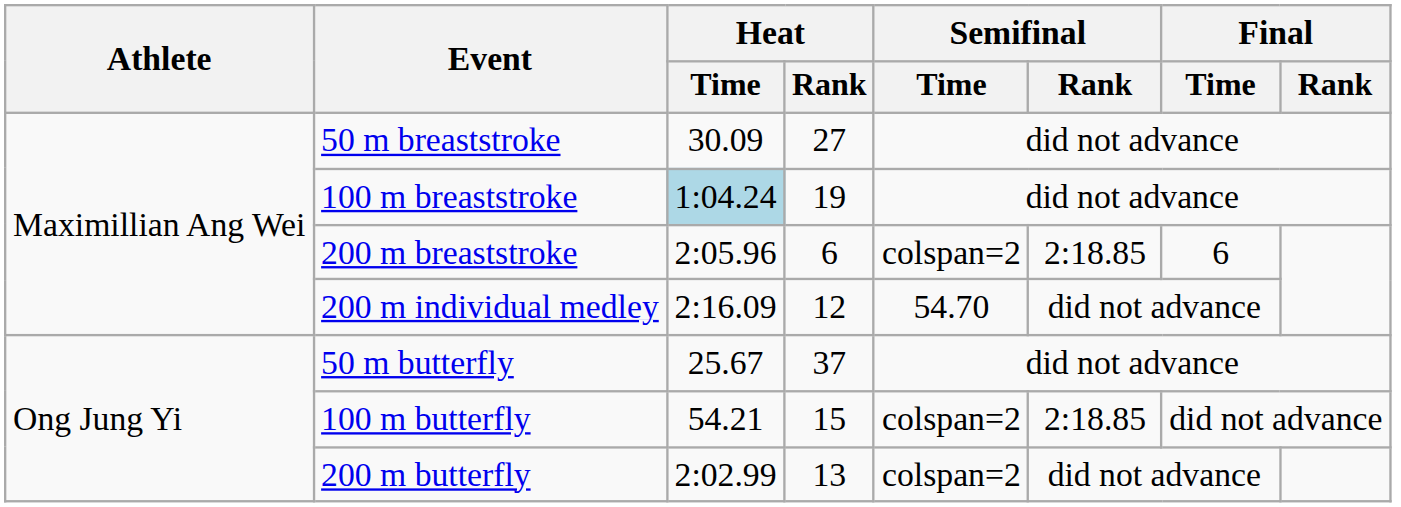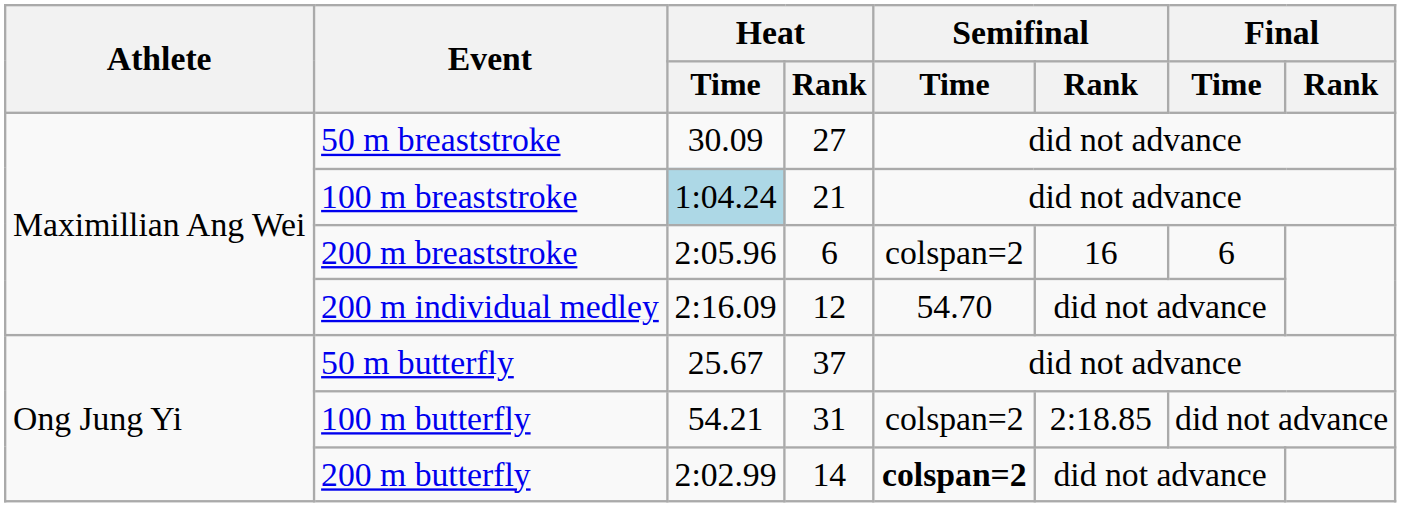(829, 196) 19 -> (829, 196) 21
(1095, 251) 2:18.85 -> (1101, 251) 16
(829, 418) 15 -> (829, 418) 31
(829, 474) 13 -> (829, 474) 14
(951, 474) normal -> (954, 474) bold
